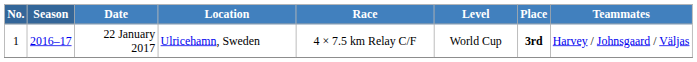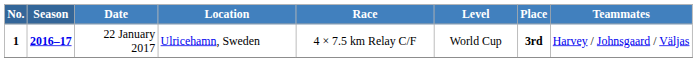(16, 41) normal -> (16, 41) bold
(51, 41) normal -> (51, 41) bold
